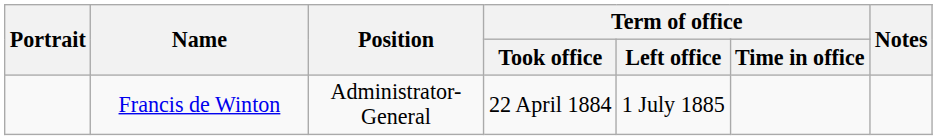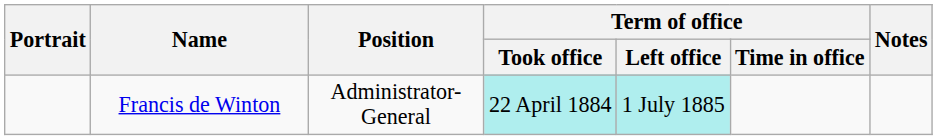(550, 104) no background -> (550, 104) paleturquoise background
(673, 104) no background -> (673, 104) paleturquoise background
